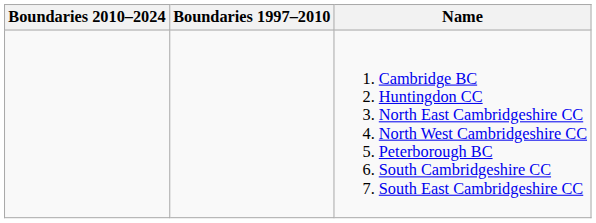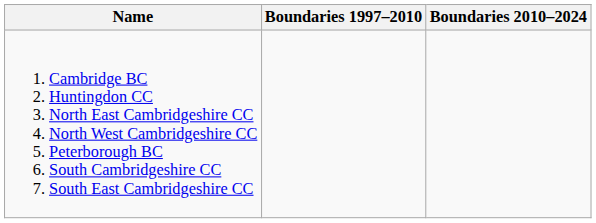columns swapped: (463, 17) <-> (87, 17)
